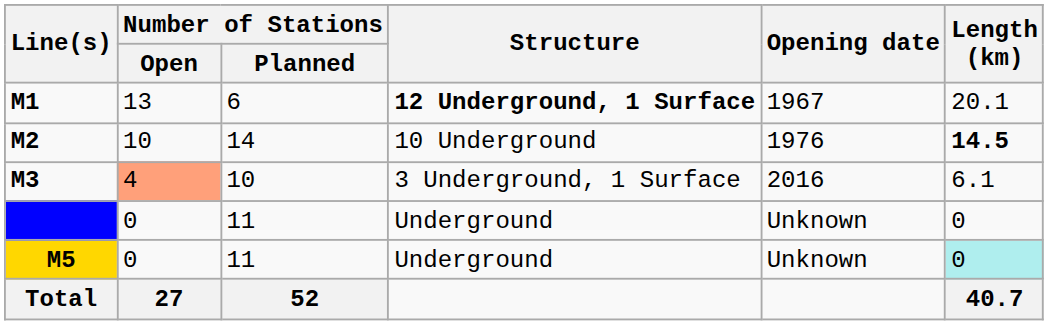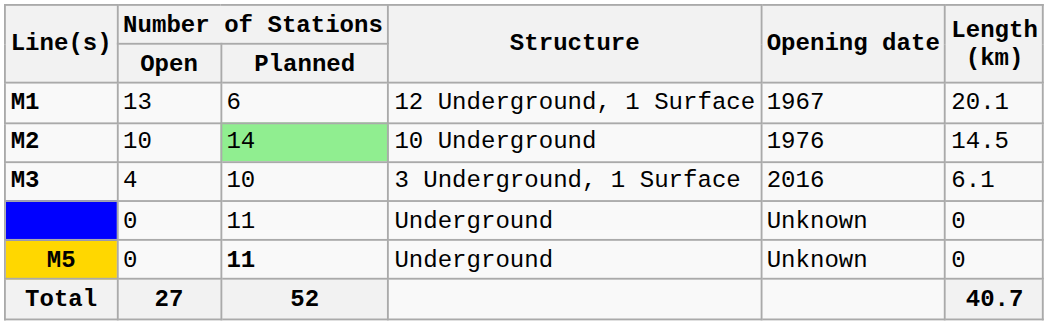(575, 103) bold -> (575, 103) normal
(241, 142) no background -> (241, 142) lightgreen background
(980, 142) bold -> (980, 142) normal
(130, 181) lightsalmon background -> (130, 181) no background
(241, 260) normal -> (241, 260) bold
(959, 260) paleturquoise background -> (959, 260) no background
